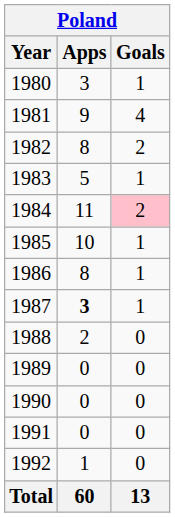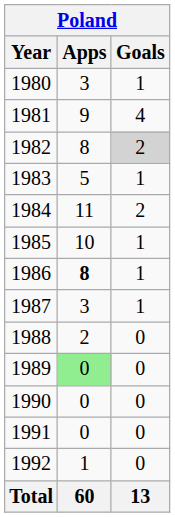(140, 147) no background -> (140, 147) lightgrey background
(140, 210) pink background -> (140, 210) no background
(84, 274) normal -> (84, 274) bold
(84, 305) bold -> (84, 305) normal
(84, 369) no background -> (84, 369) lightgreen background
